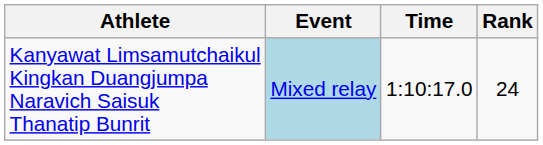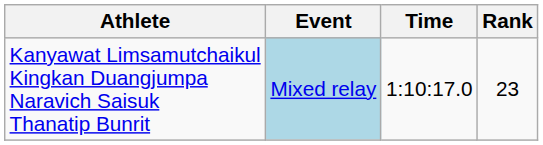(508, 89) 24 -> (508, 89) 23
